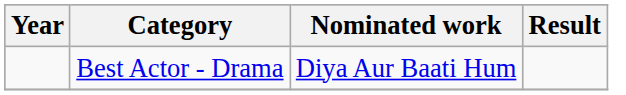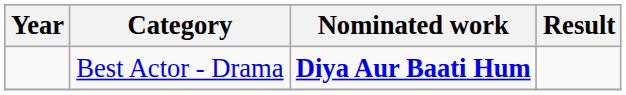(406, 67) normal -> (413, 67) bold
